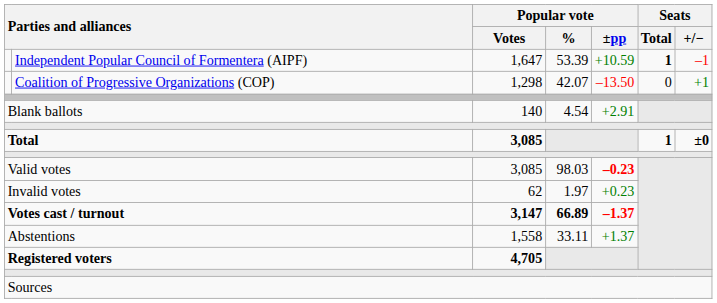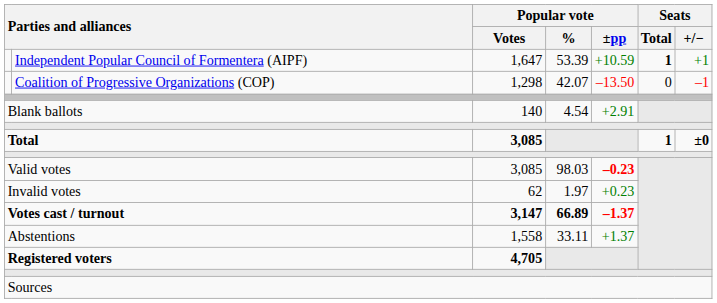(702, 60) –1 -> (701, 60) +1
(701, 82) +1 -> (702, 82) –1
